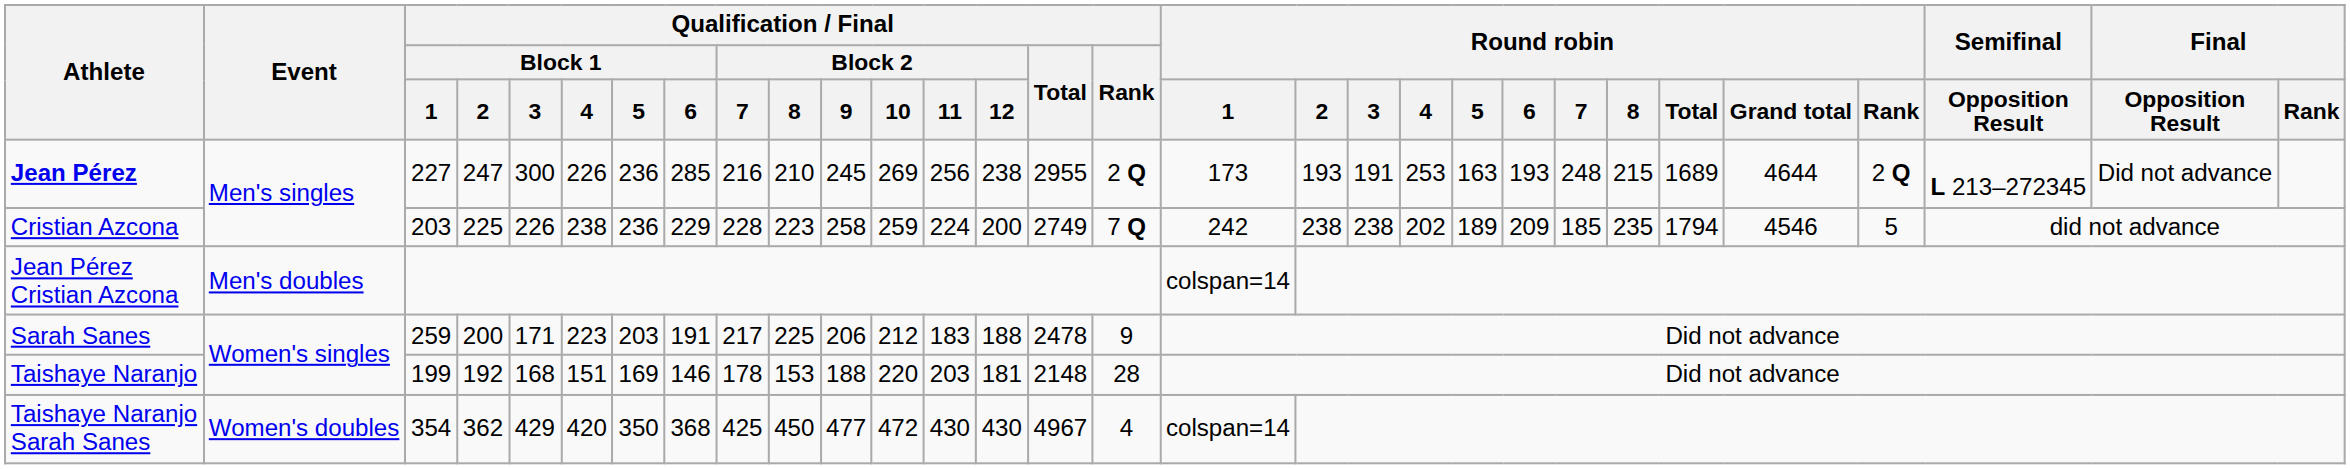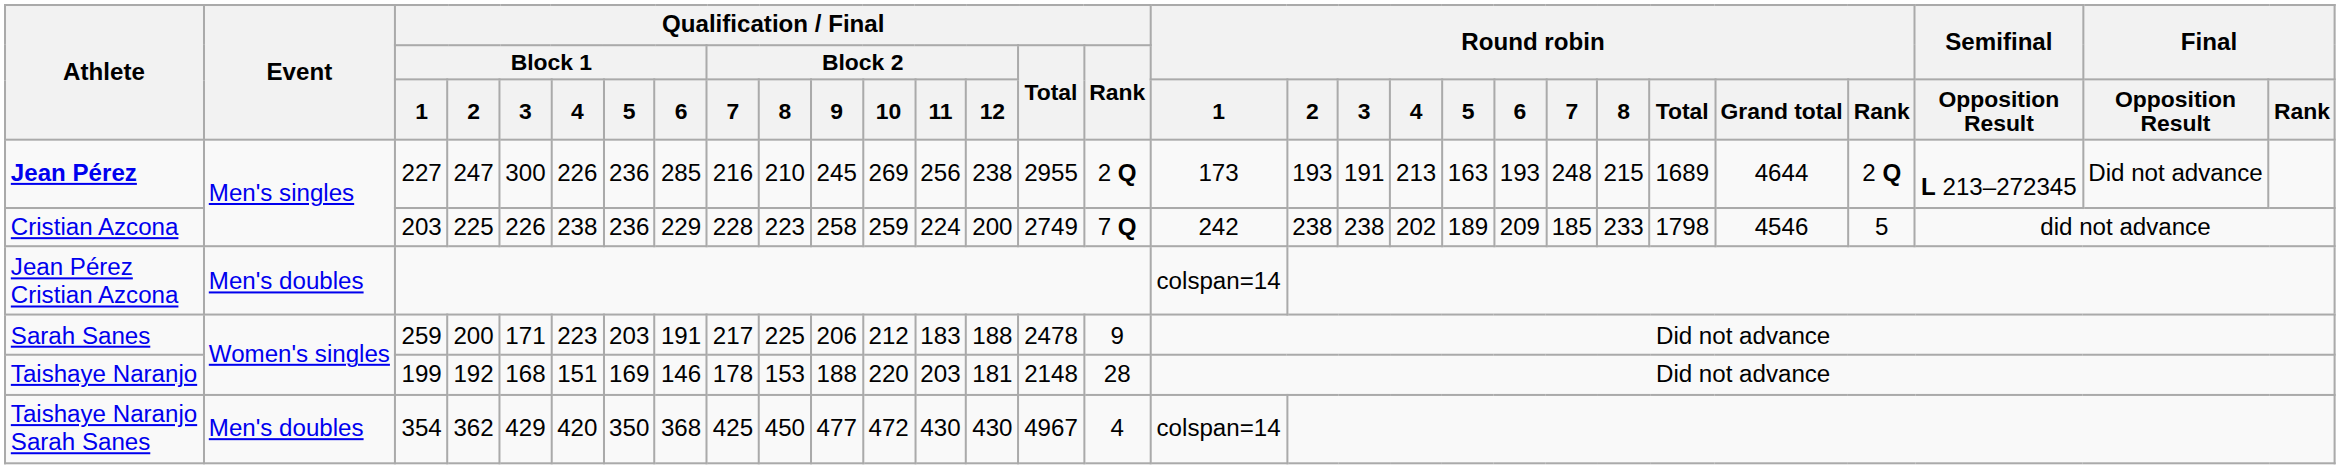(1426, 173) 253 -> (1416, 173) 213
(1633, 227) 235 -> (1624, 227) 233
(1692, 227) 1794 -> (1682, 227) 1798
(304, 428) Women's doubles -> (286, 428) Men's doubles
